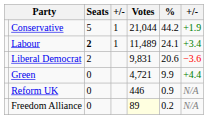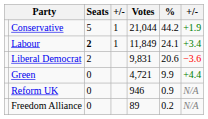(143, 43) 11,489 -> (143, 43) 11,849
(137, 91) 446 -> (137, 91) 946
(134, 106) lightyellow background -> (134, 106) no background
